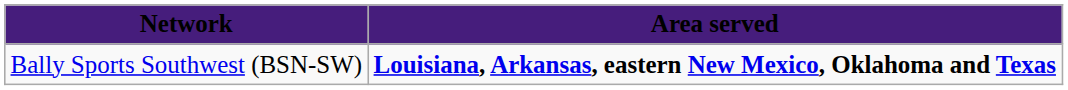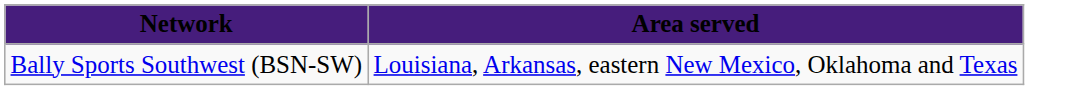(715, 63) bold -> (696, 63) normal
